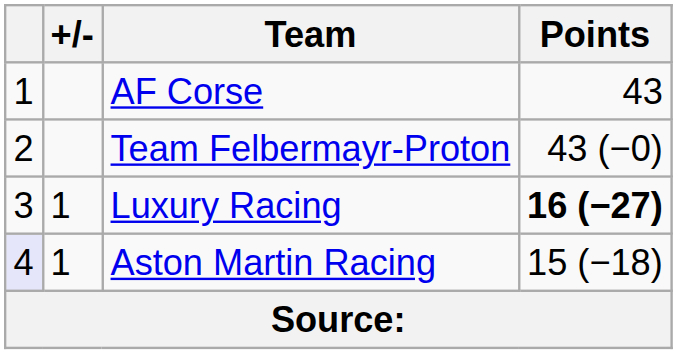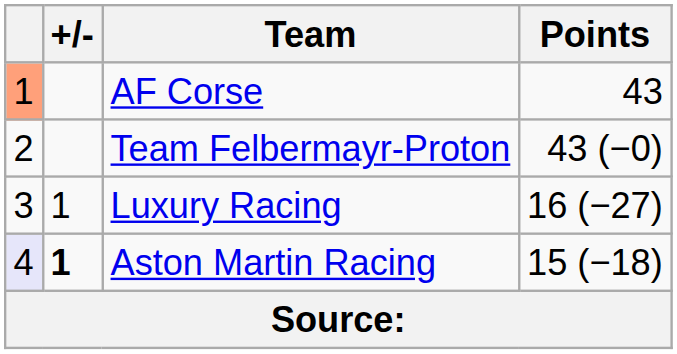(24, 91) no background -> (24, 91) lightsalmon background
(595, 206) bold -> (595, 206) normal
(61, 263) normal -> (61, 263) bold
